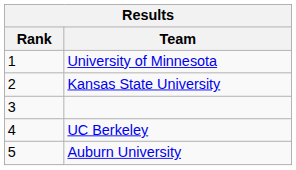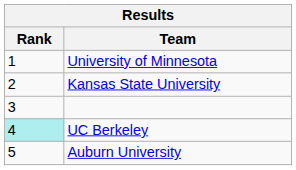(12, 130) no background -> (12, 130) paleturquoise background
